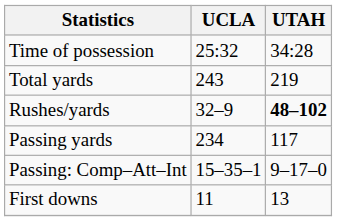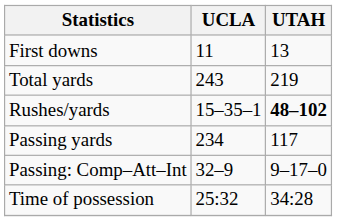rows swapped: (53, 200) <-> (82, 50)
(214, 110) 32–9 -> (228, 110) 15–35–1
(228, 170) 15–35–1 -> (214, 170) 32–9
